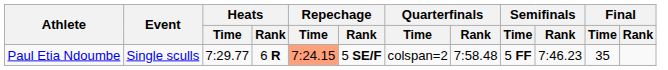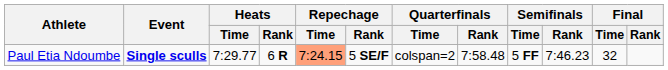(163, 55) normal -> (167, 55) bold
(602, 55) 35 -> (610, 55) 32
